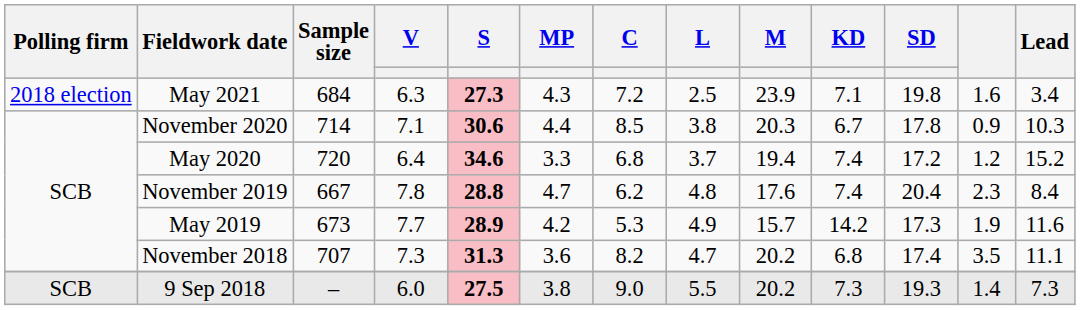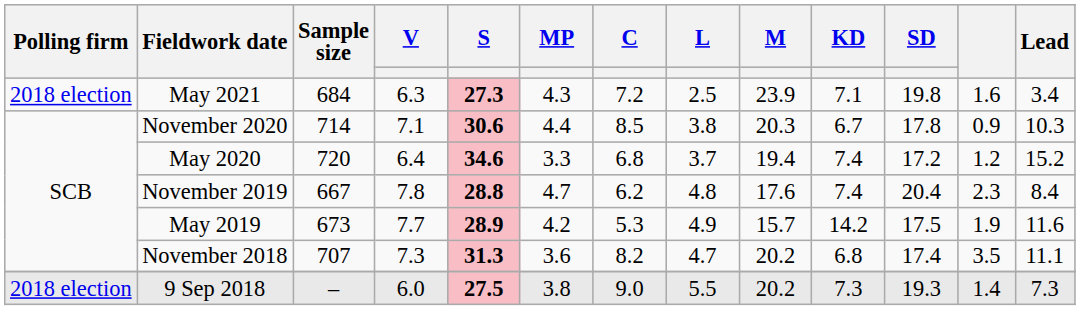(921, 224) 17.3 -> (921, 224) 17.5
(71, 289) SCB -> (71, 289) 2018 election
